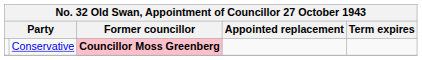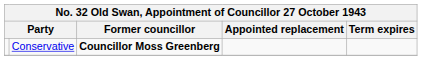(150, 47) pink background -> (150, 47) no background
